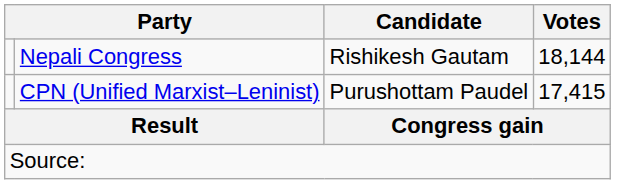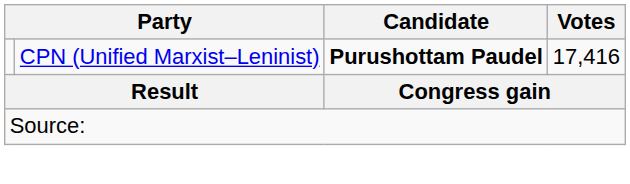- row: (101, 56)
(429, 91) normal -> (436, 56) bold
(572, 91) 17,415 -> (586, 56) 17,416
